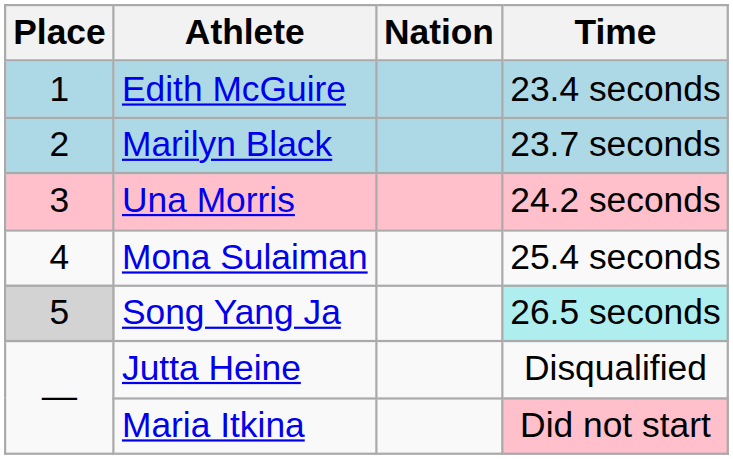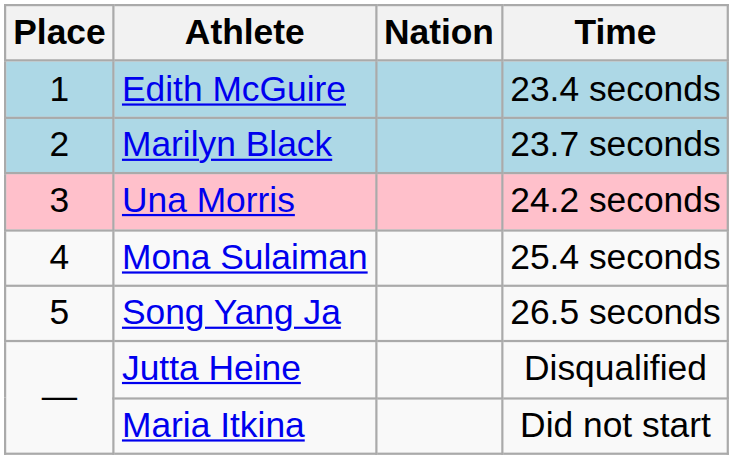(59, 312) lightgrey background -> (59, 312) no background
(615, 312) paleturquoise background -> (615, 312) no background
(615, 425) pink background -> (615, 425) no background
